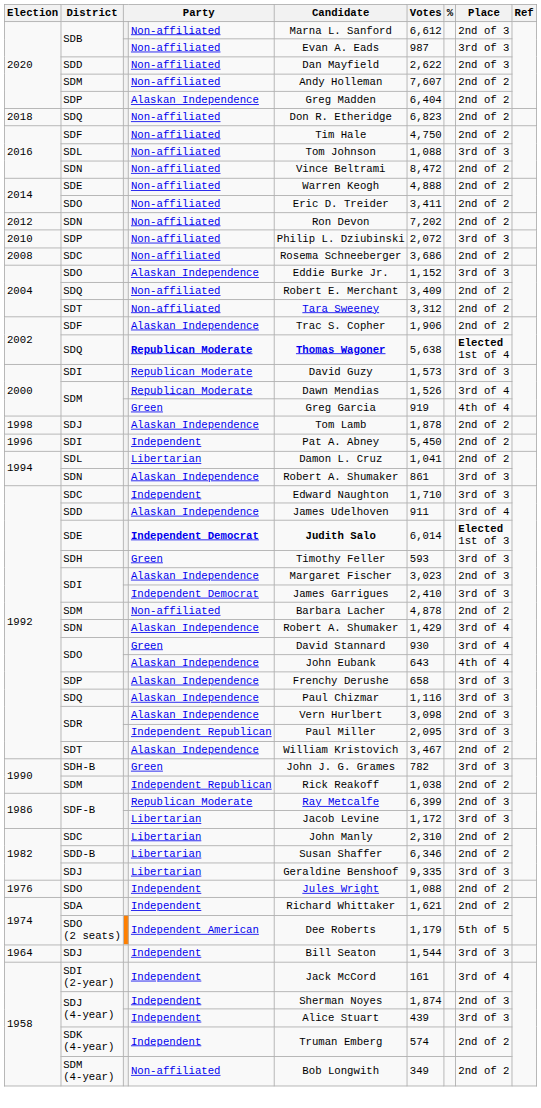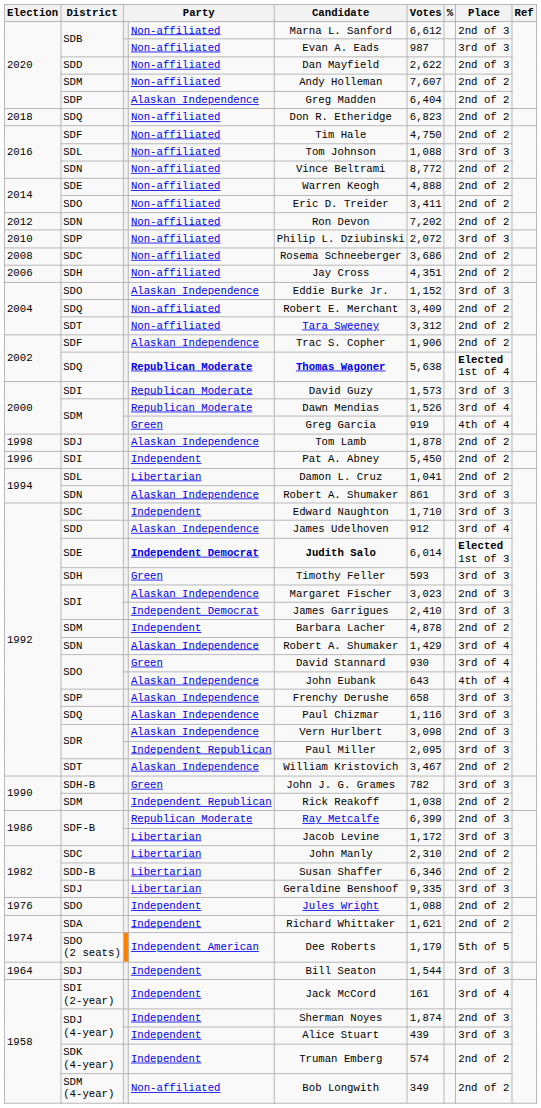(426, 169) 8,472 -> (426, 169) 8,772
+ row: (20, 274)
(419, 512) 911 -> (419, 529) 912
(176, 611) Non-affiliated -> (166, 628) Independent
